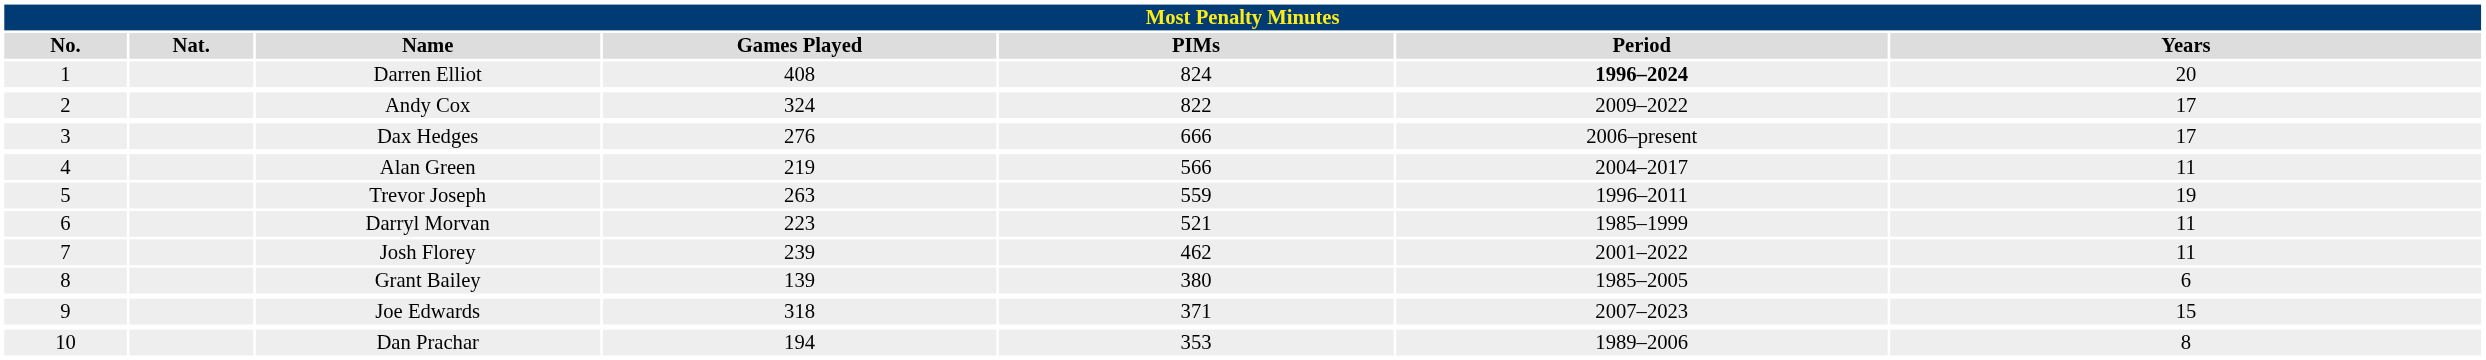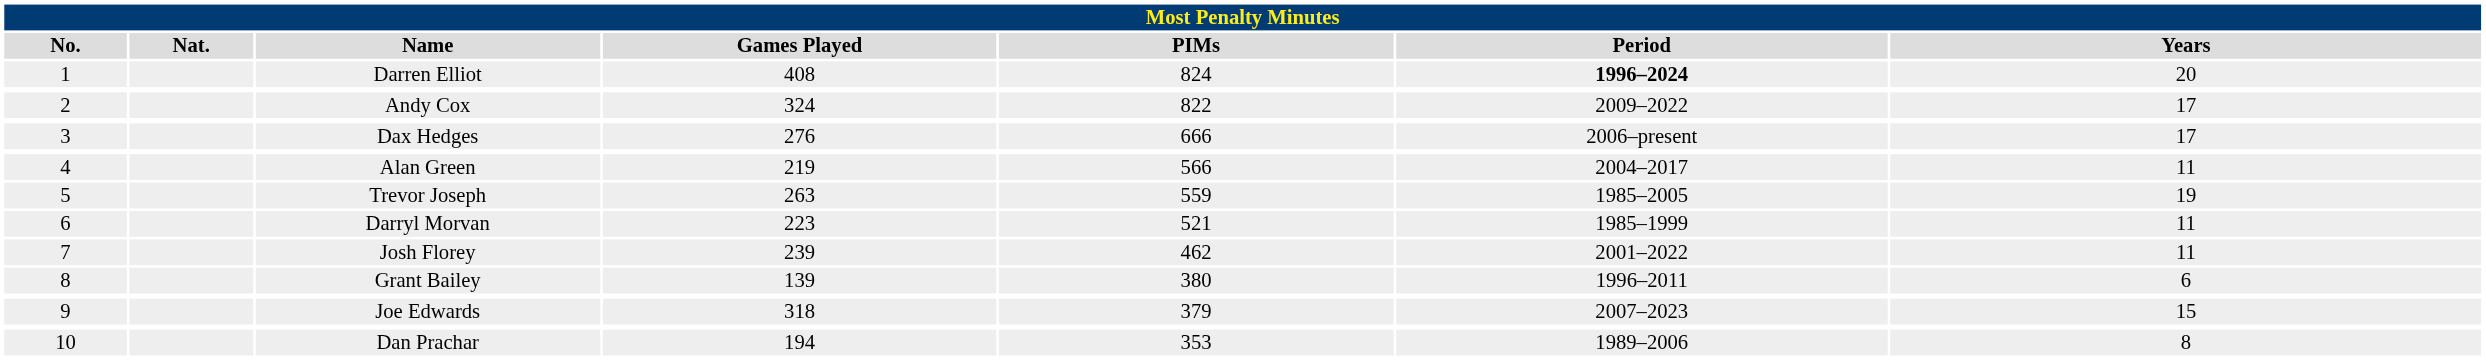(1642, 195) 1996–2011 -> (1642, 195) 1985–2005
(1642, 280) 1985–2005 -> (1642, 280) 1996–2011
(1196, 311) 371 -> (1196, 311) 379
